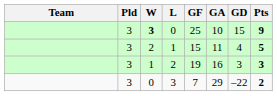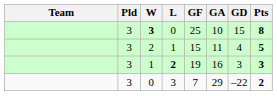(261, 30) 9 -> (261, 30) 8
(173, 64) normal -> (173, 64) bold
